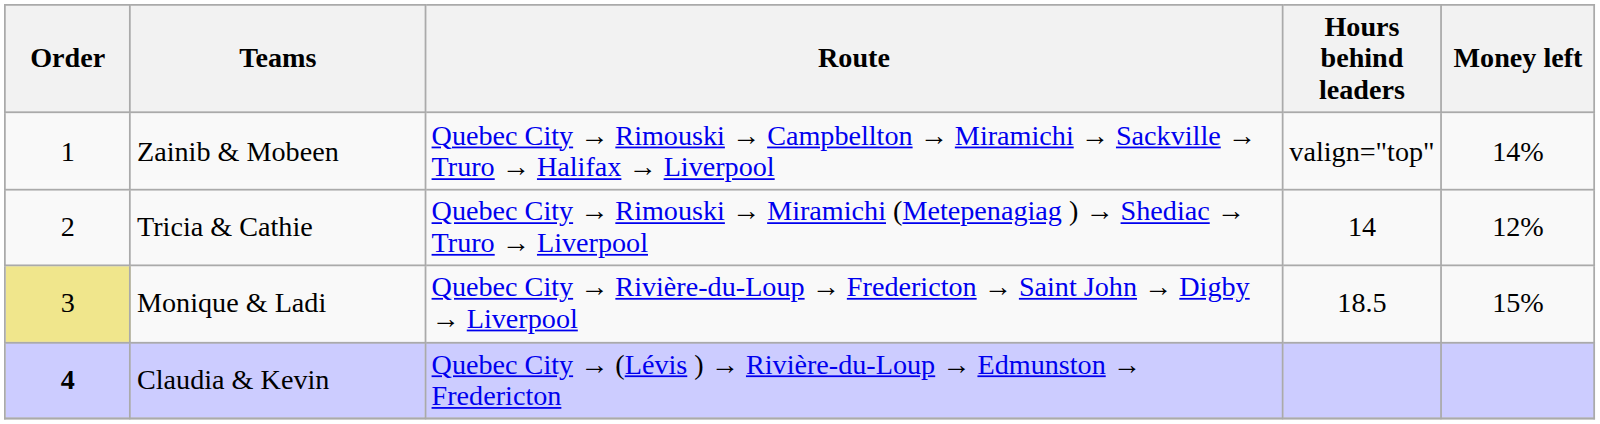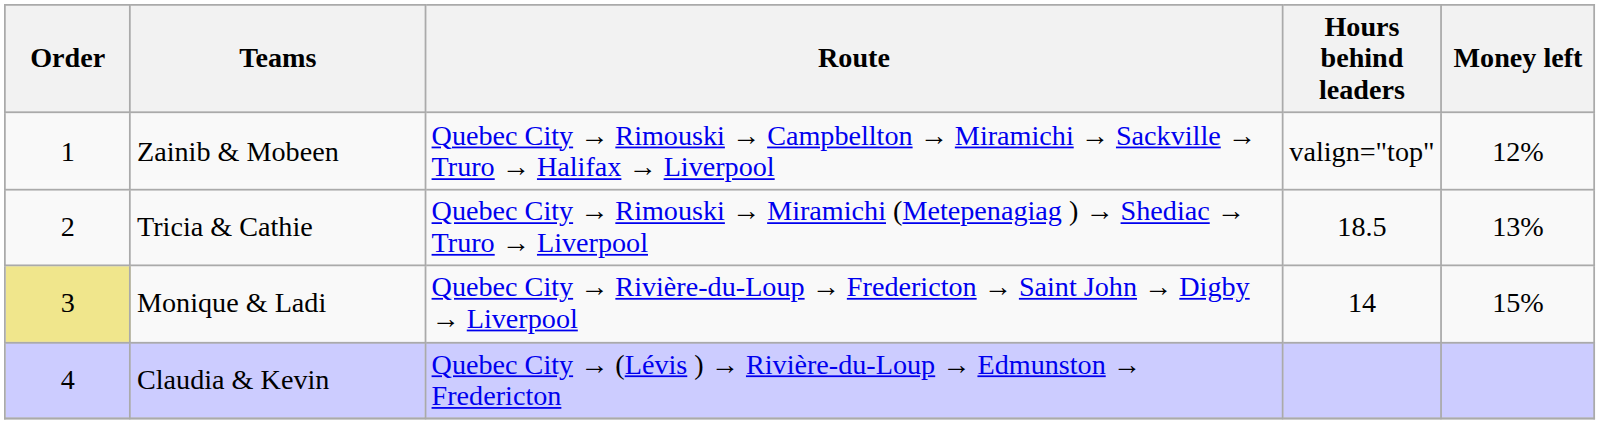(1518, 150) 14% -> (1518, 150) 12%
(1362, 227) 14 -> (1362, 227) 18.5
(1518, 227) 12% -> (1518, 227) 13%
(1362, 303) 18.5 -> (1362, 303) 14
(68, 379) bold -> (68, 379) normal
